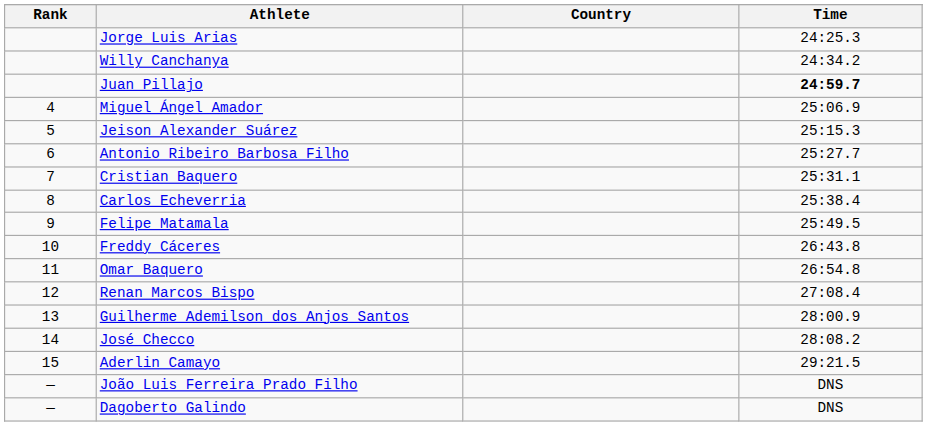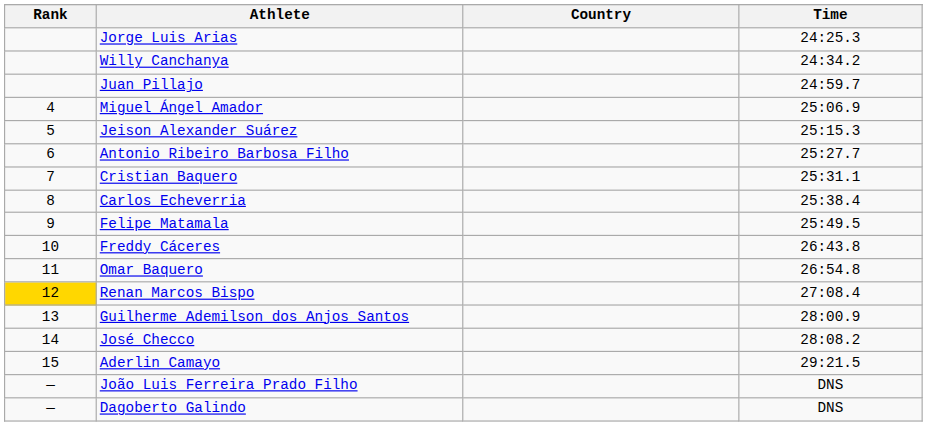(830, 86) bold -> (830, 86) normal
(50, 294) no background -> (50, 294) gold background
